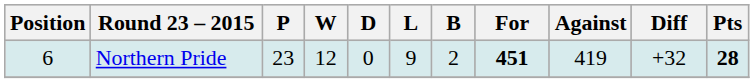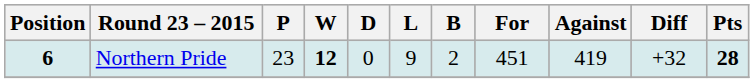(48, 58) normal -> (48, 58) bold
(326, 58) normal -> (326, 58) bold
(512, 58) bold -> (512, 58) normal
